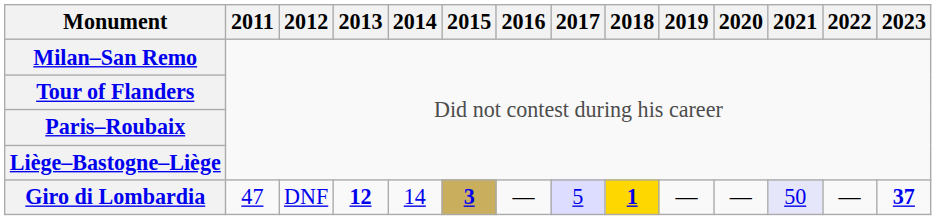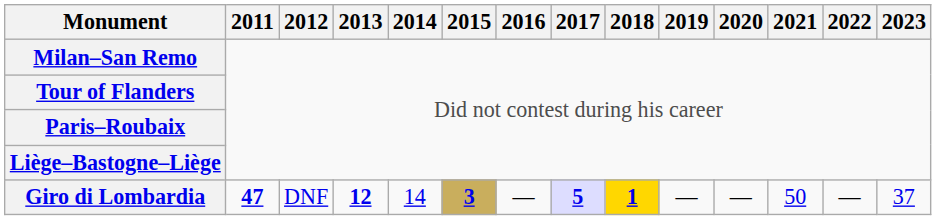(252, 197) normal -> (252, 197) bold
(578, 197) normal -> (578, 197) bold
(795, 197) lavender background -> (795, 197) no background
(904, 197) bold -> (904, 197) normal
